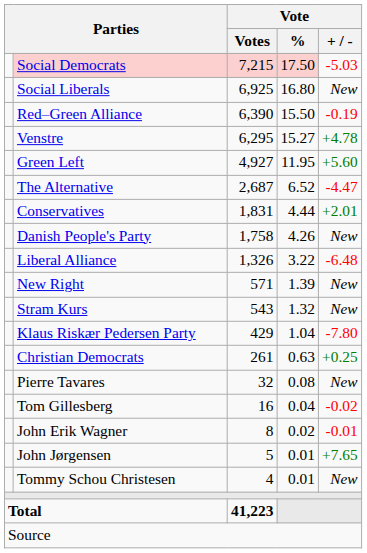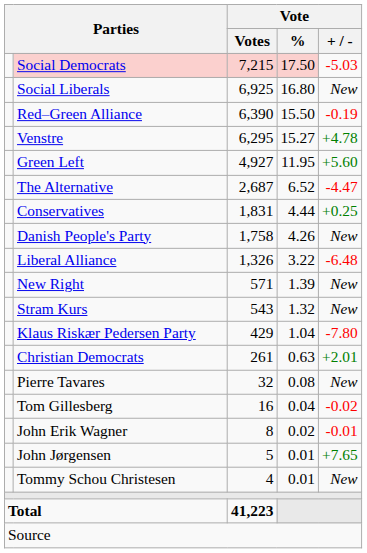(340, 211) +2.01 -> (340, 211) +0.25
(340, 357) +0.25 -> (340, 357) +2.01
